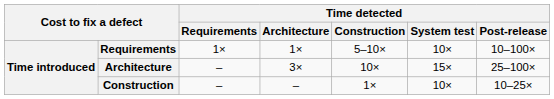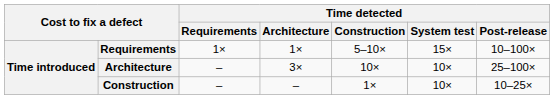(442, 49) 10× -> (442, 49) 15×
(442, 67) 15× -> (442, 67) 10×
